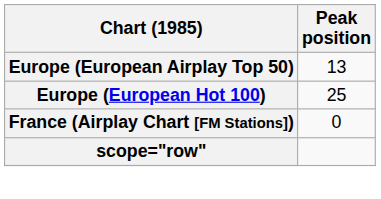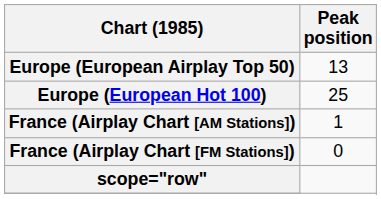+ row: (152, 123)
